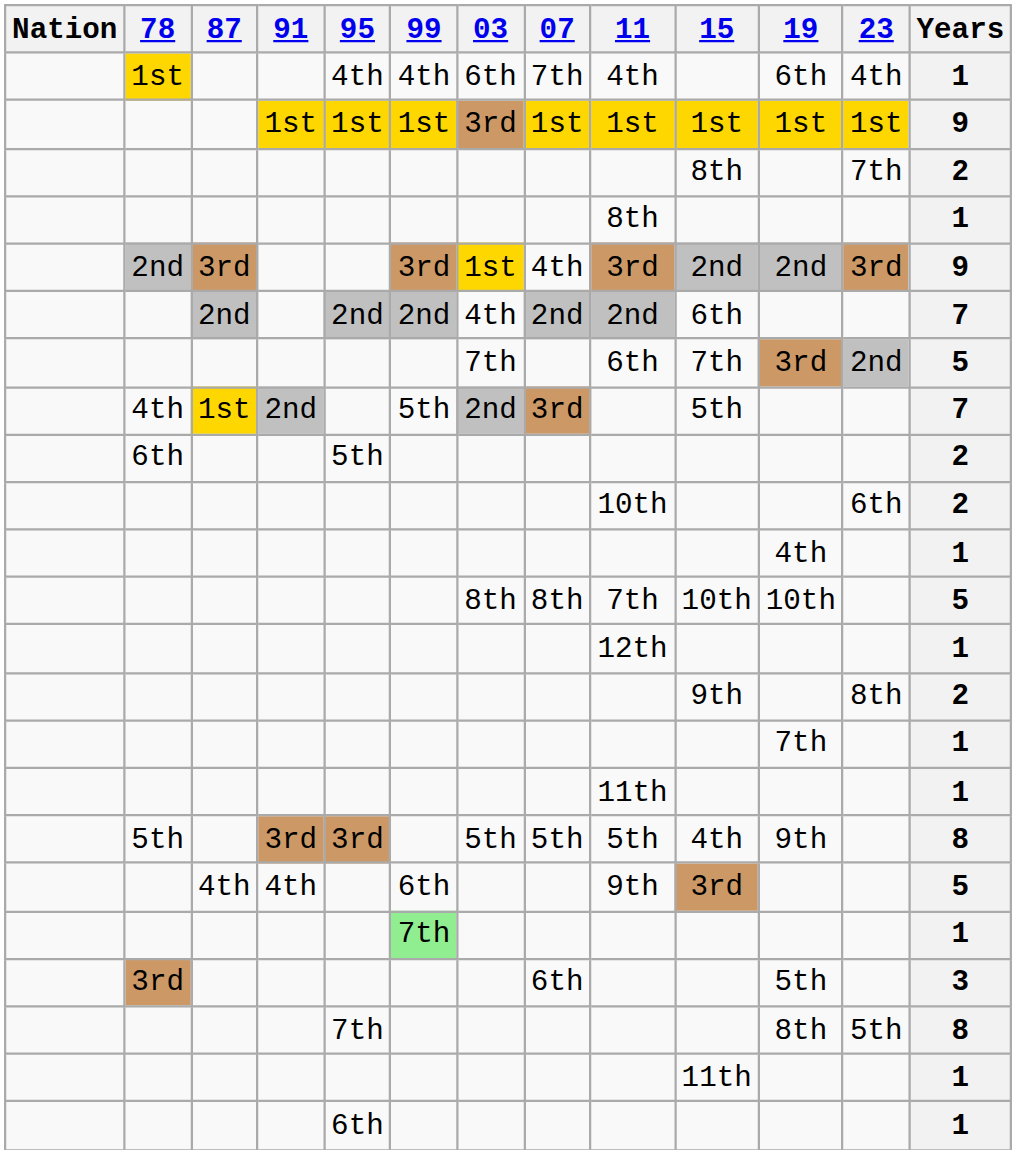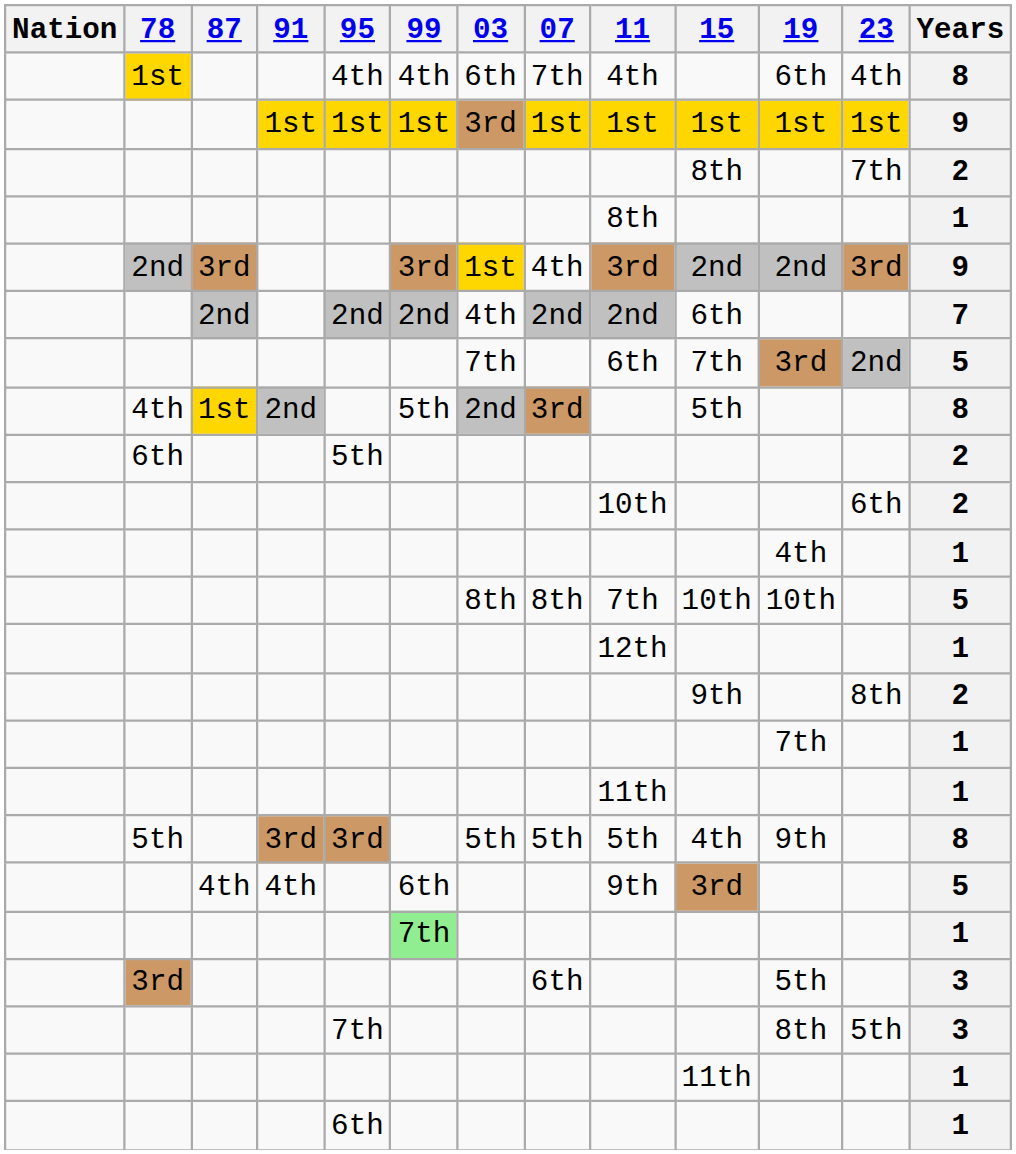(960, 77) 1 -> (960, 77) 8
(960, 410) 7 -> (960, 410) 8
(960, 1030) 8 -> (960, 1030) 3
